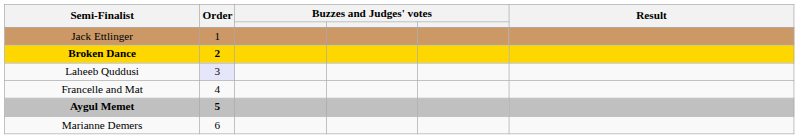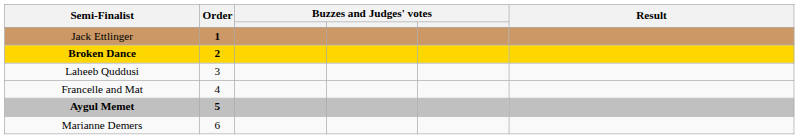(217, 36) normal -> (217, 36) bold
(217, 71) lavender background -> (217, 71) no background
